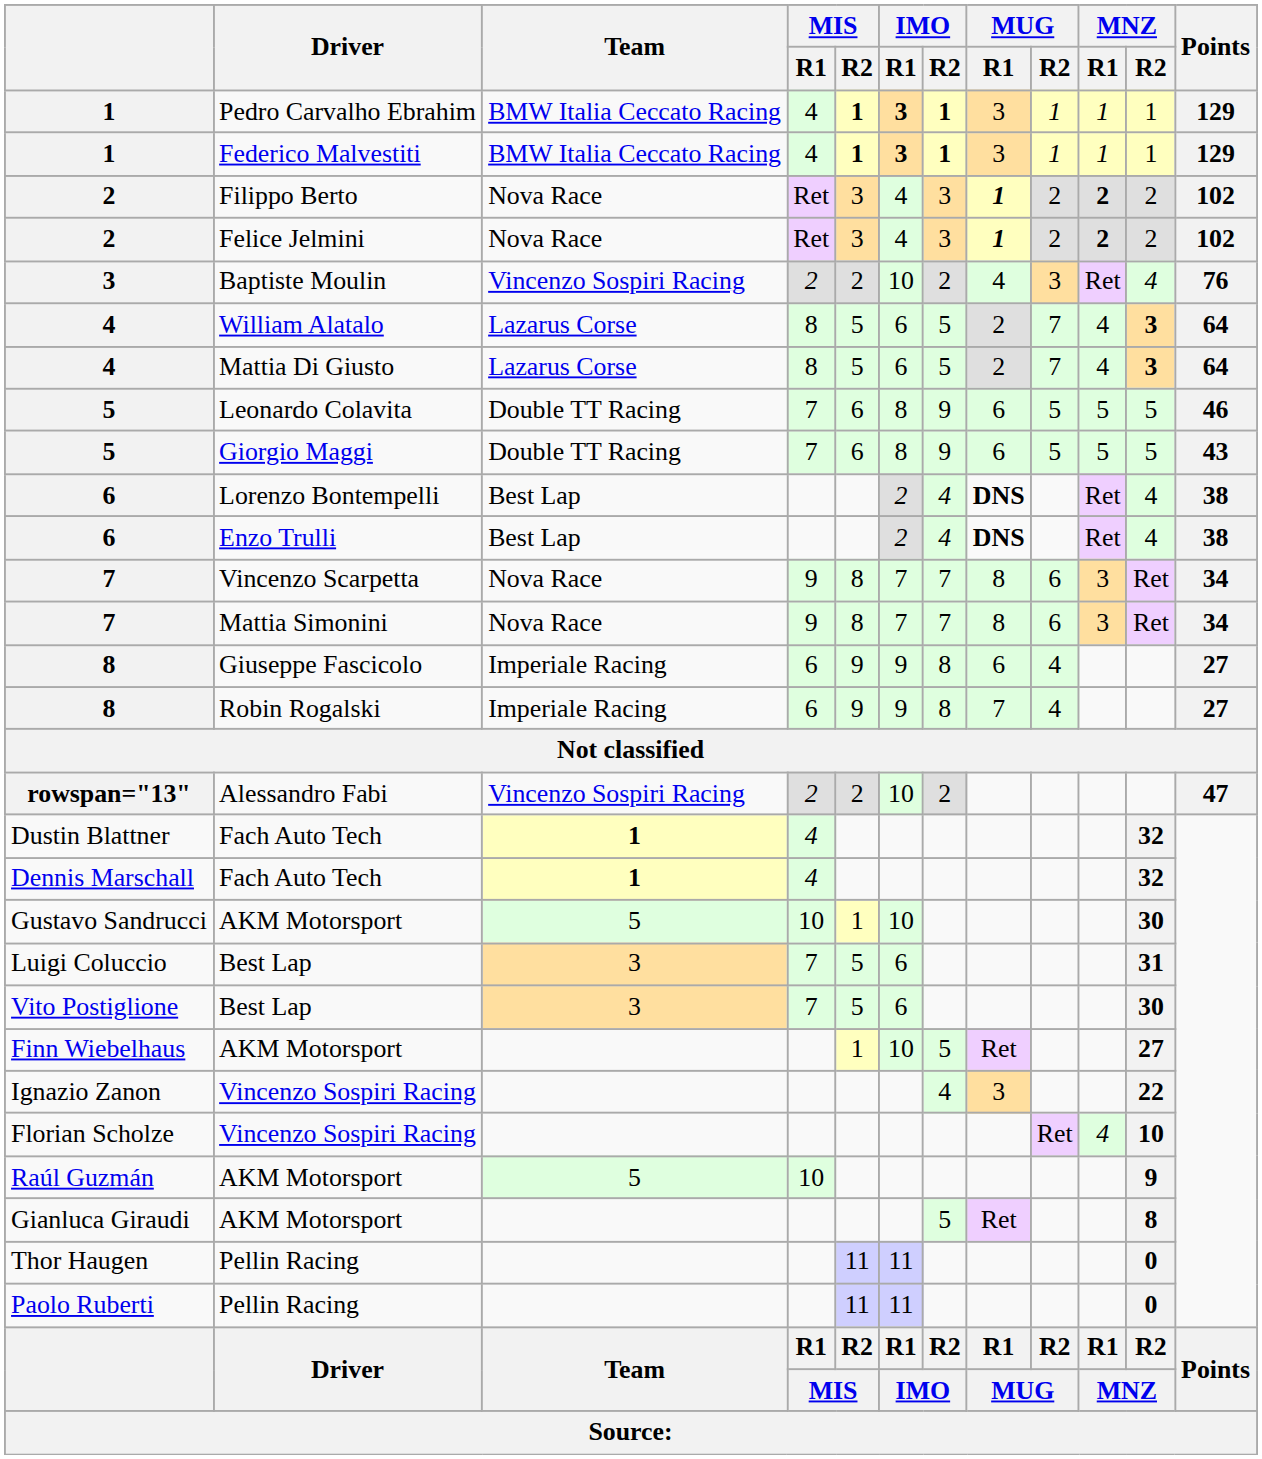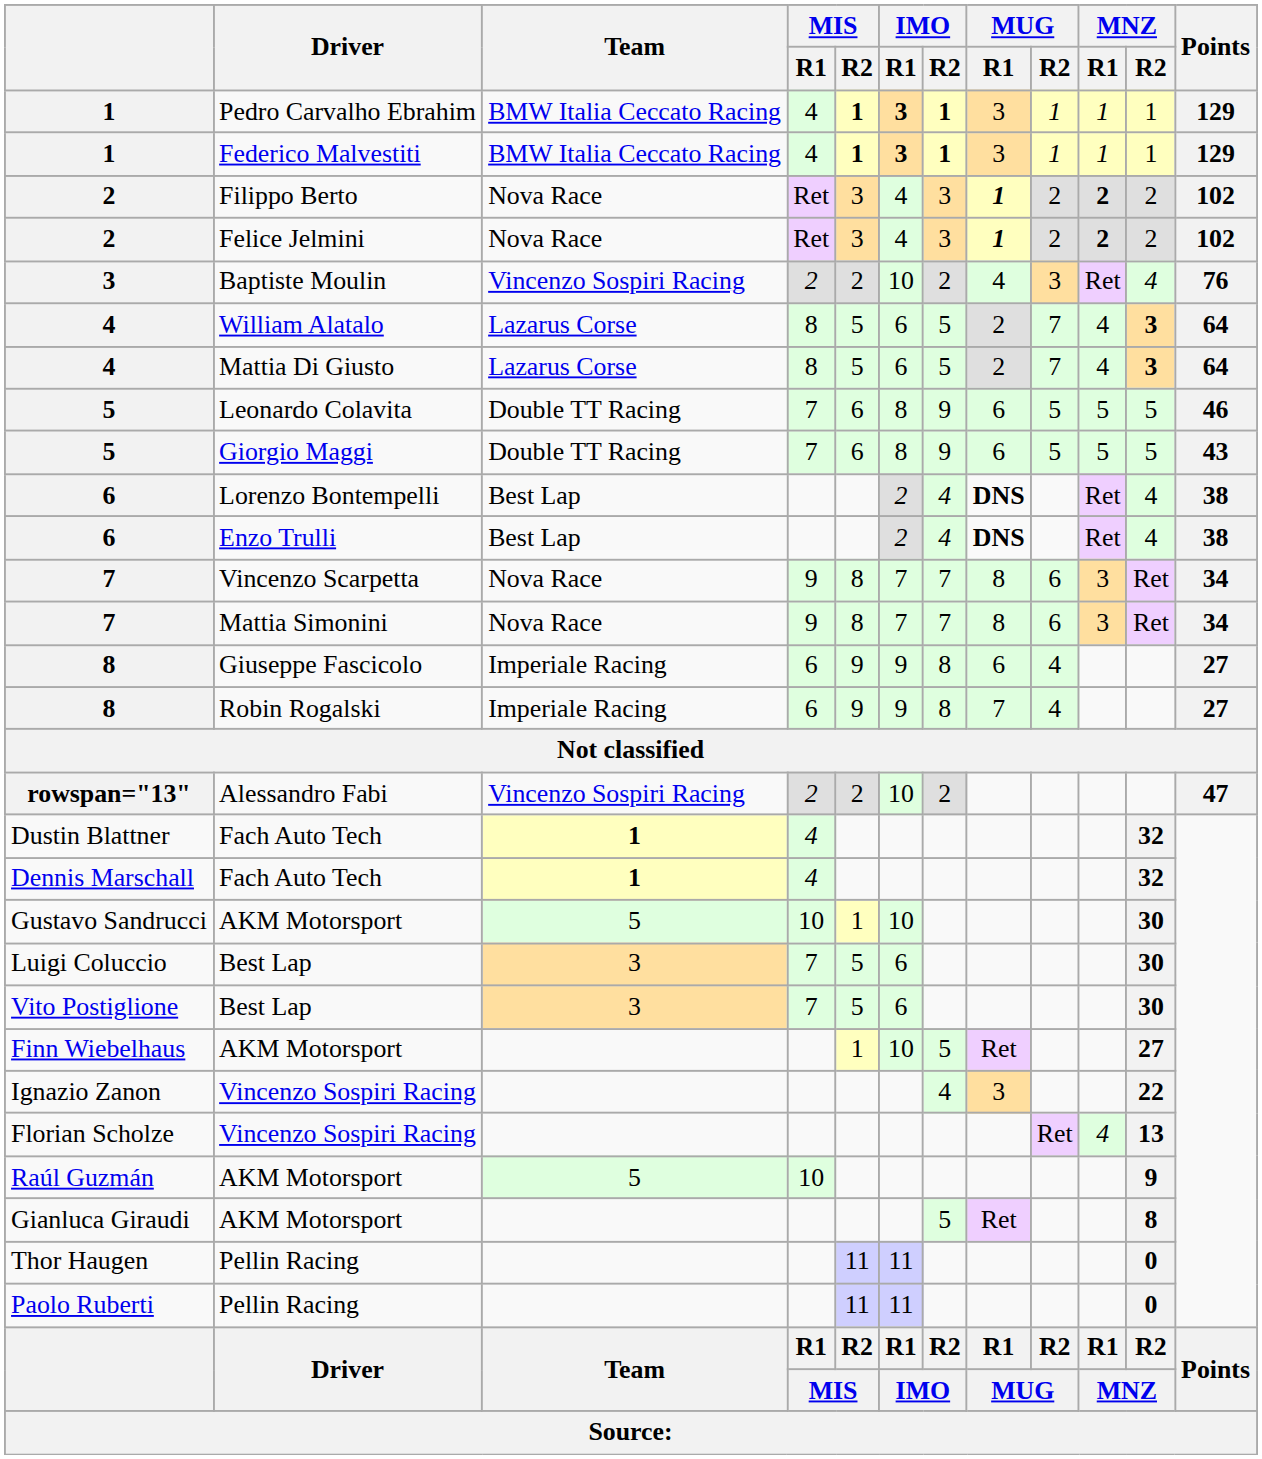(1151, 963) 31 -> (1151, 963) 30
(1151, 1133) 10 -> (1151, 1133) 13
